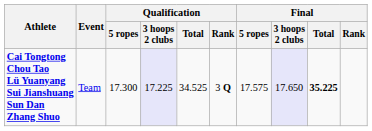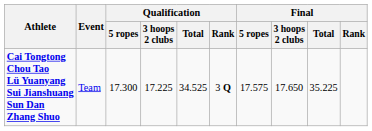(159, 87) lavender background -> (159, 87) no background
(289, 87) lavender background -> (289, 87) no background
(324, 87) bold -> (324, 87) normal
